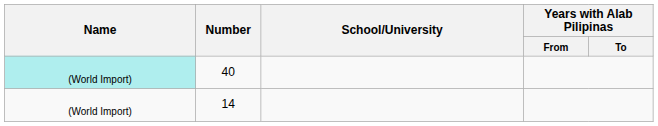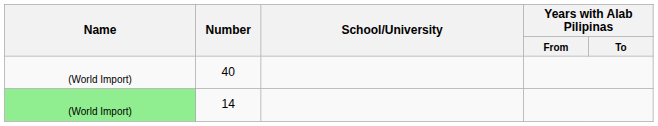(100, 79) paleturquoise background -> (100, 79) no background
(100, 112) no background -> (100, 112) lightgreen background
